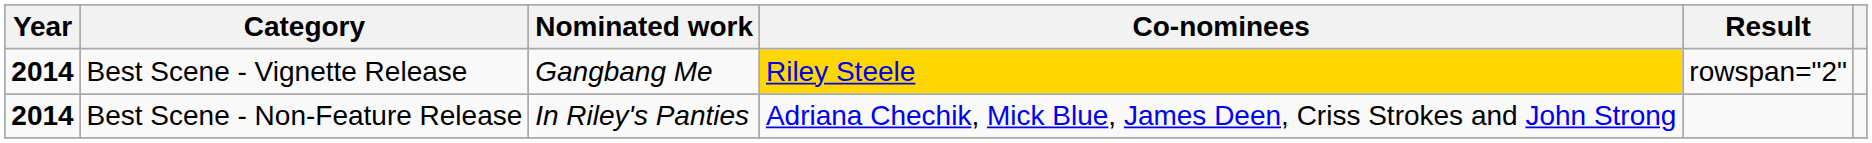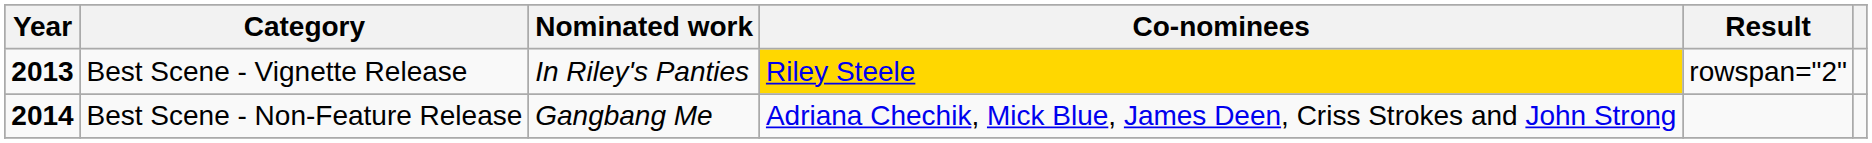(42, 71) 2014 -> (42, 71) 2013
(624, 71) Gangbang Me -> (642, 71) In Riley's Panties
(642, 115) In Riley's Panties -> (624, 115) Gangbang Me
